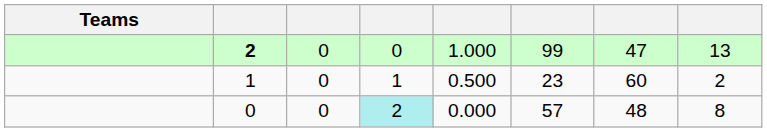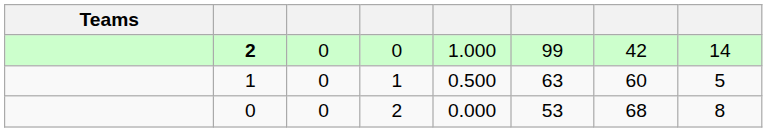(636, 50) 47 -> (636, 50) 42
(720, 50) 13 -> (720, 50) 14
(552, 80) 23 -> (552, 80) 63
(720, 80) 2 -> (720, 80) 5
(397, 111) paleturquoise background -> (397, 111) no background
(552, 111) 57 -> (552, 111) 53
(636, 111) 48 -> (636, 111) 68
